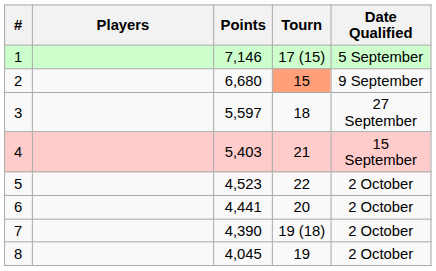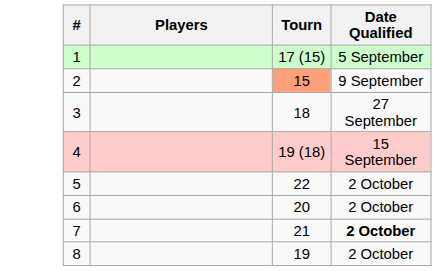- column: (243, 25)
(302, 152) 21 -> (302, 152) 19 (18)
(302, 231) 19 (18) -> (302, 231) 21
(381, 231) normal -> (381, 231) bold
